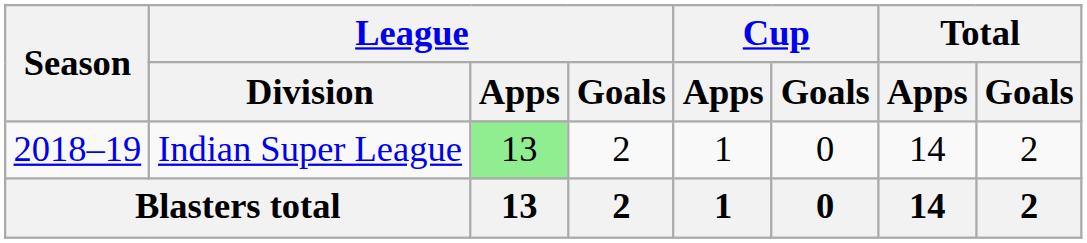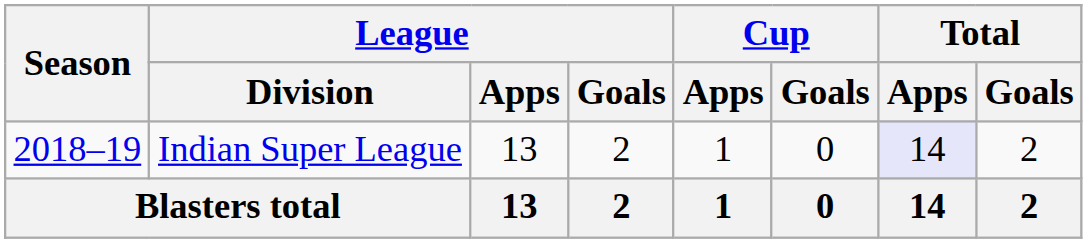(519, 149) lightgreen background -> (519, 149) no background
(927, 149) no background -> (927, 149) lavender background
